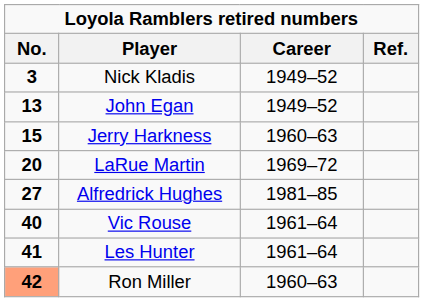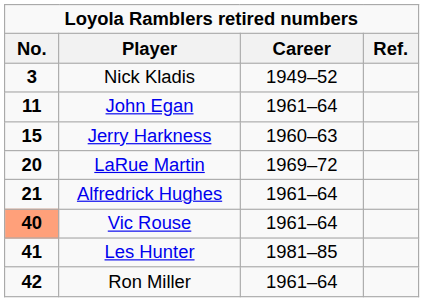(32, 106) 13 -> (32, 106) 11
(302, 106) 1949–52 -> (302, 106) 1961–64
(32, 194) 27 -> (32, 194) 21
(302, 194) 1981–85 -> (302, 194) 1961–64
(32, 223) no background -> (32, 223) lightsalmon background
(302, 252) 1961–64 -> (302, 252) 1981–85
(32, 281) lightsalmon background -> (32, 281) no background
(302, 281) 1960–63 -> (302, 281) 1961–64
